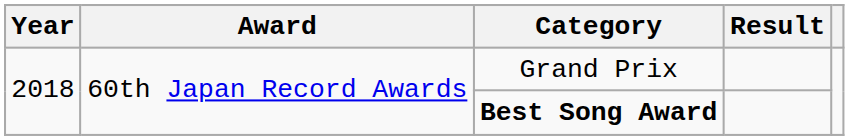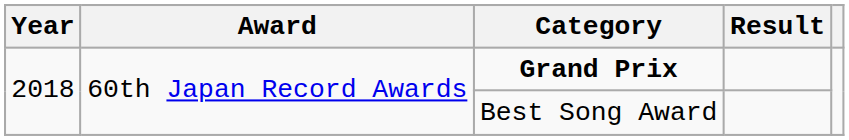(599, 70) normal -> (599, 70) bold
(599, 113) bold -> (599, 113) normal
